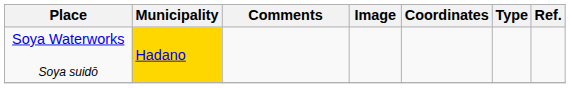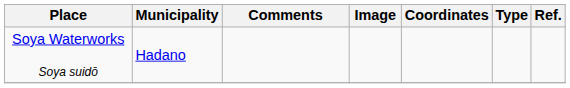(161, 54) gold background -> (161, 54) no background
